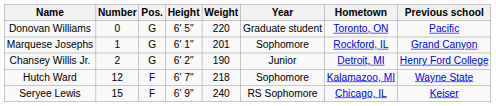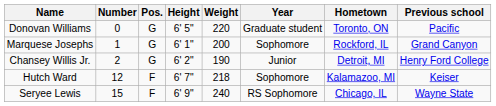(221, 45) 201 -> (221, 45) 200
(444, 77) Wayne State -> (444, 77) Keiser
(444, 93) Keiser -> (444, 93) Wayne State
